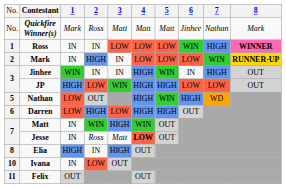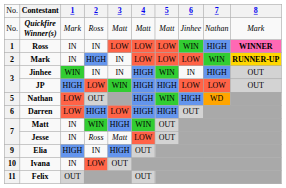(143, 137) bold -> (143, 137) normal
(12, 150) 8 -> (12, 150) 9
